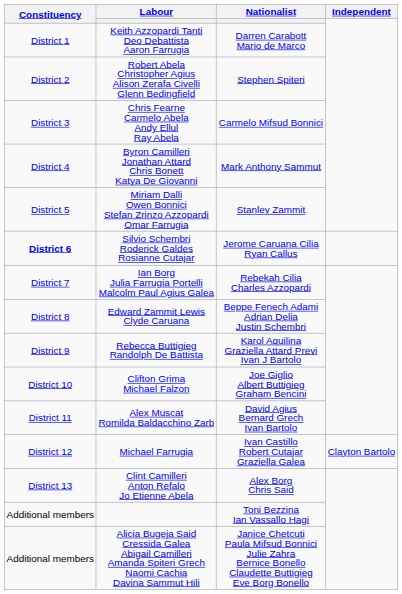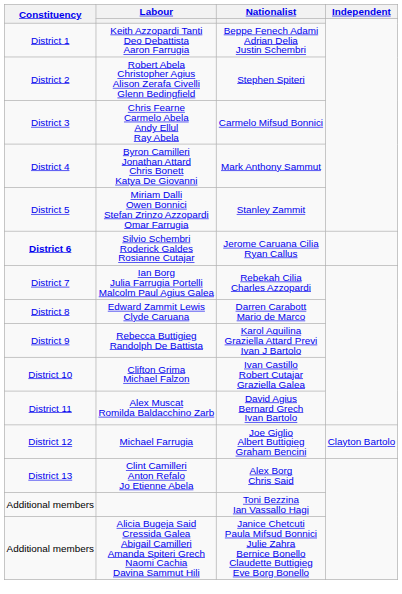(271, 40) Darren Carabott Mario de Marco -> (271, 40) Beppe Fenech Adami Adrian Delia Justin Schembri
(271, 316) Beppe Fenech Adami Adrian Delia Justin Schembri -> (271, 311) Darren Carabott Mario de Marco
(271, 384) Joe Giglio Albert Buttigieg Graham Bencini -> (271, 374) Ivan Castillo Robert Cutajar Graziella Galea
(271, 452) Ivan Castillo Robert Cutajar Graziella Galea -> (271, 442) Joe Giglio Albert Buttigieg Graham Bencini
